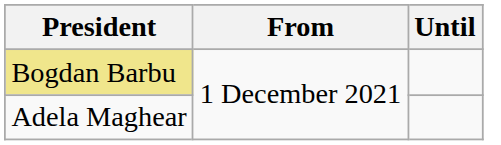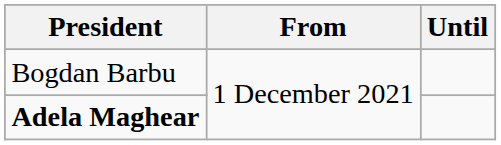(94, 71) khaki background -> (94, 71) no background
(99, 116) normal -> (105, 116) bold
